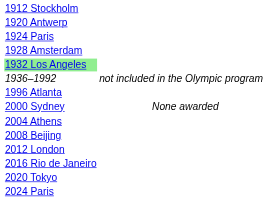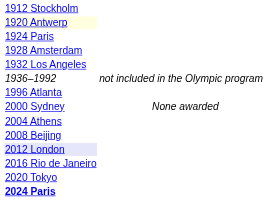(36, 22) no background -> (36, 22) lightyellow background
(46, 65) lightgreen background -> (46, 65) no background
(35, 149) no background -> (35, 149) lavender background
(29, 191) normal -> (30, 191) bold
